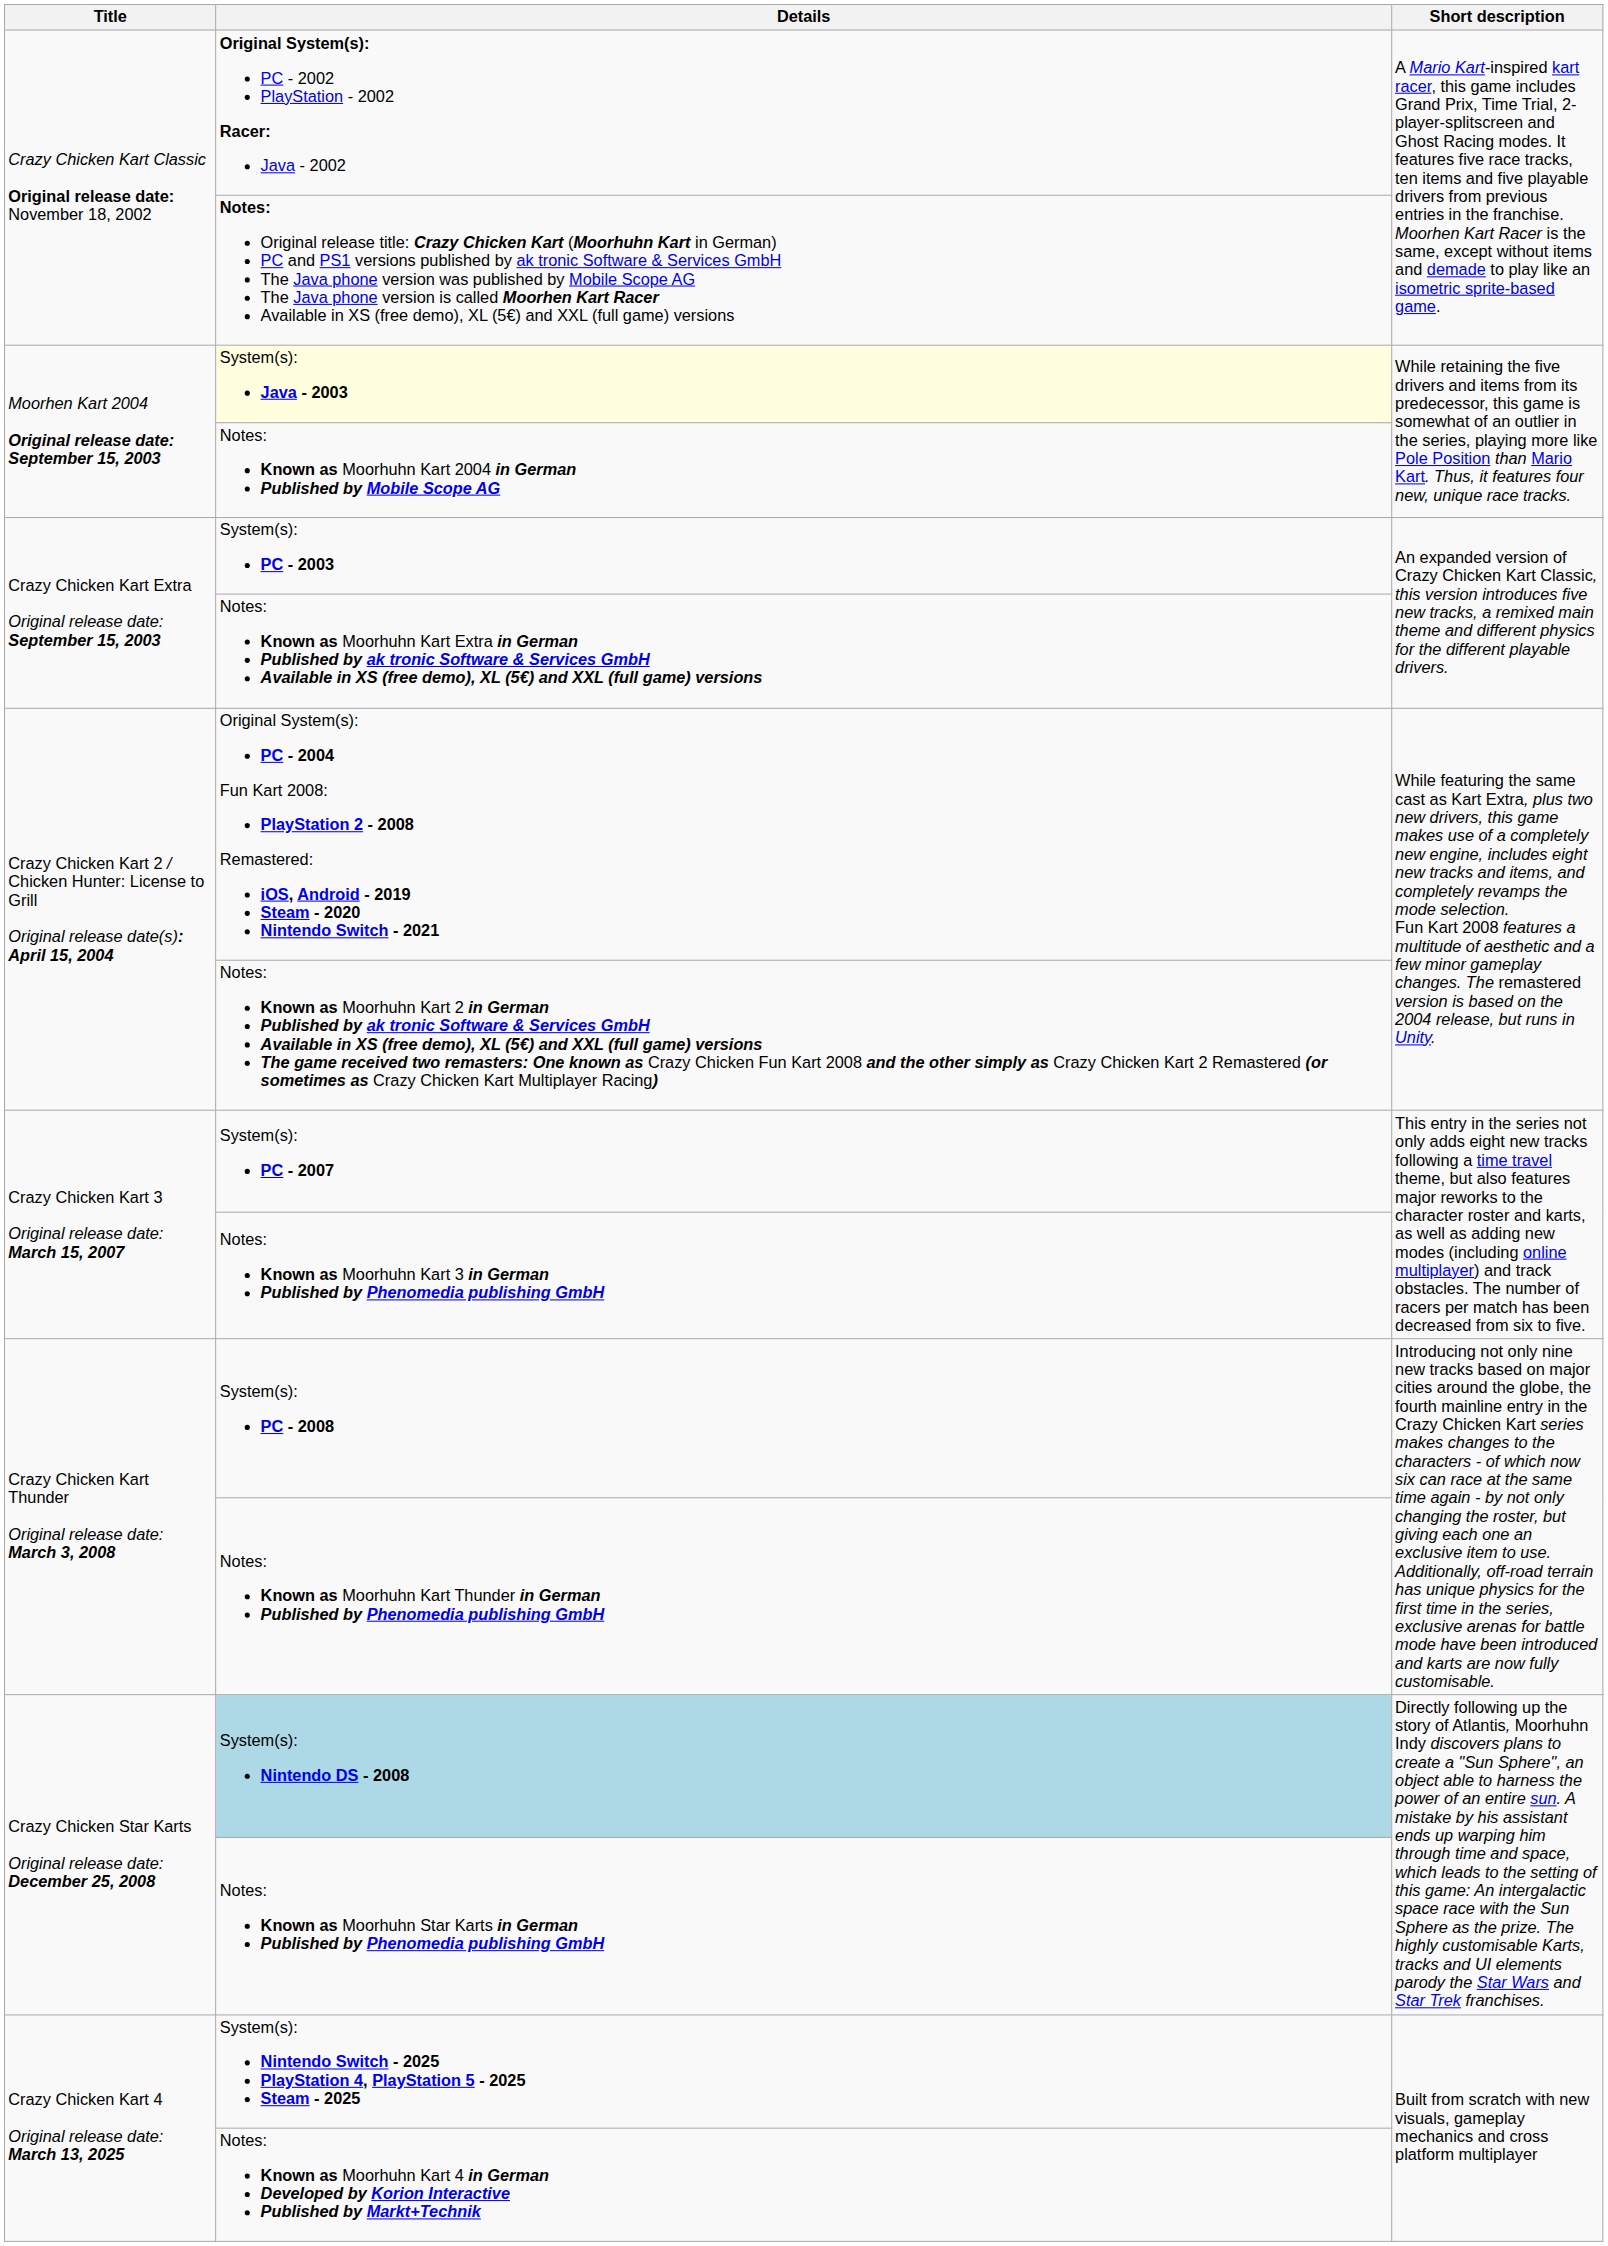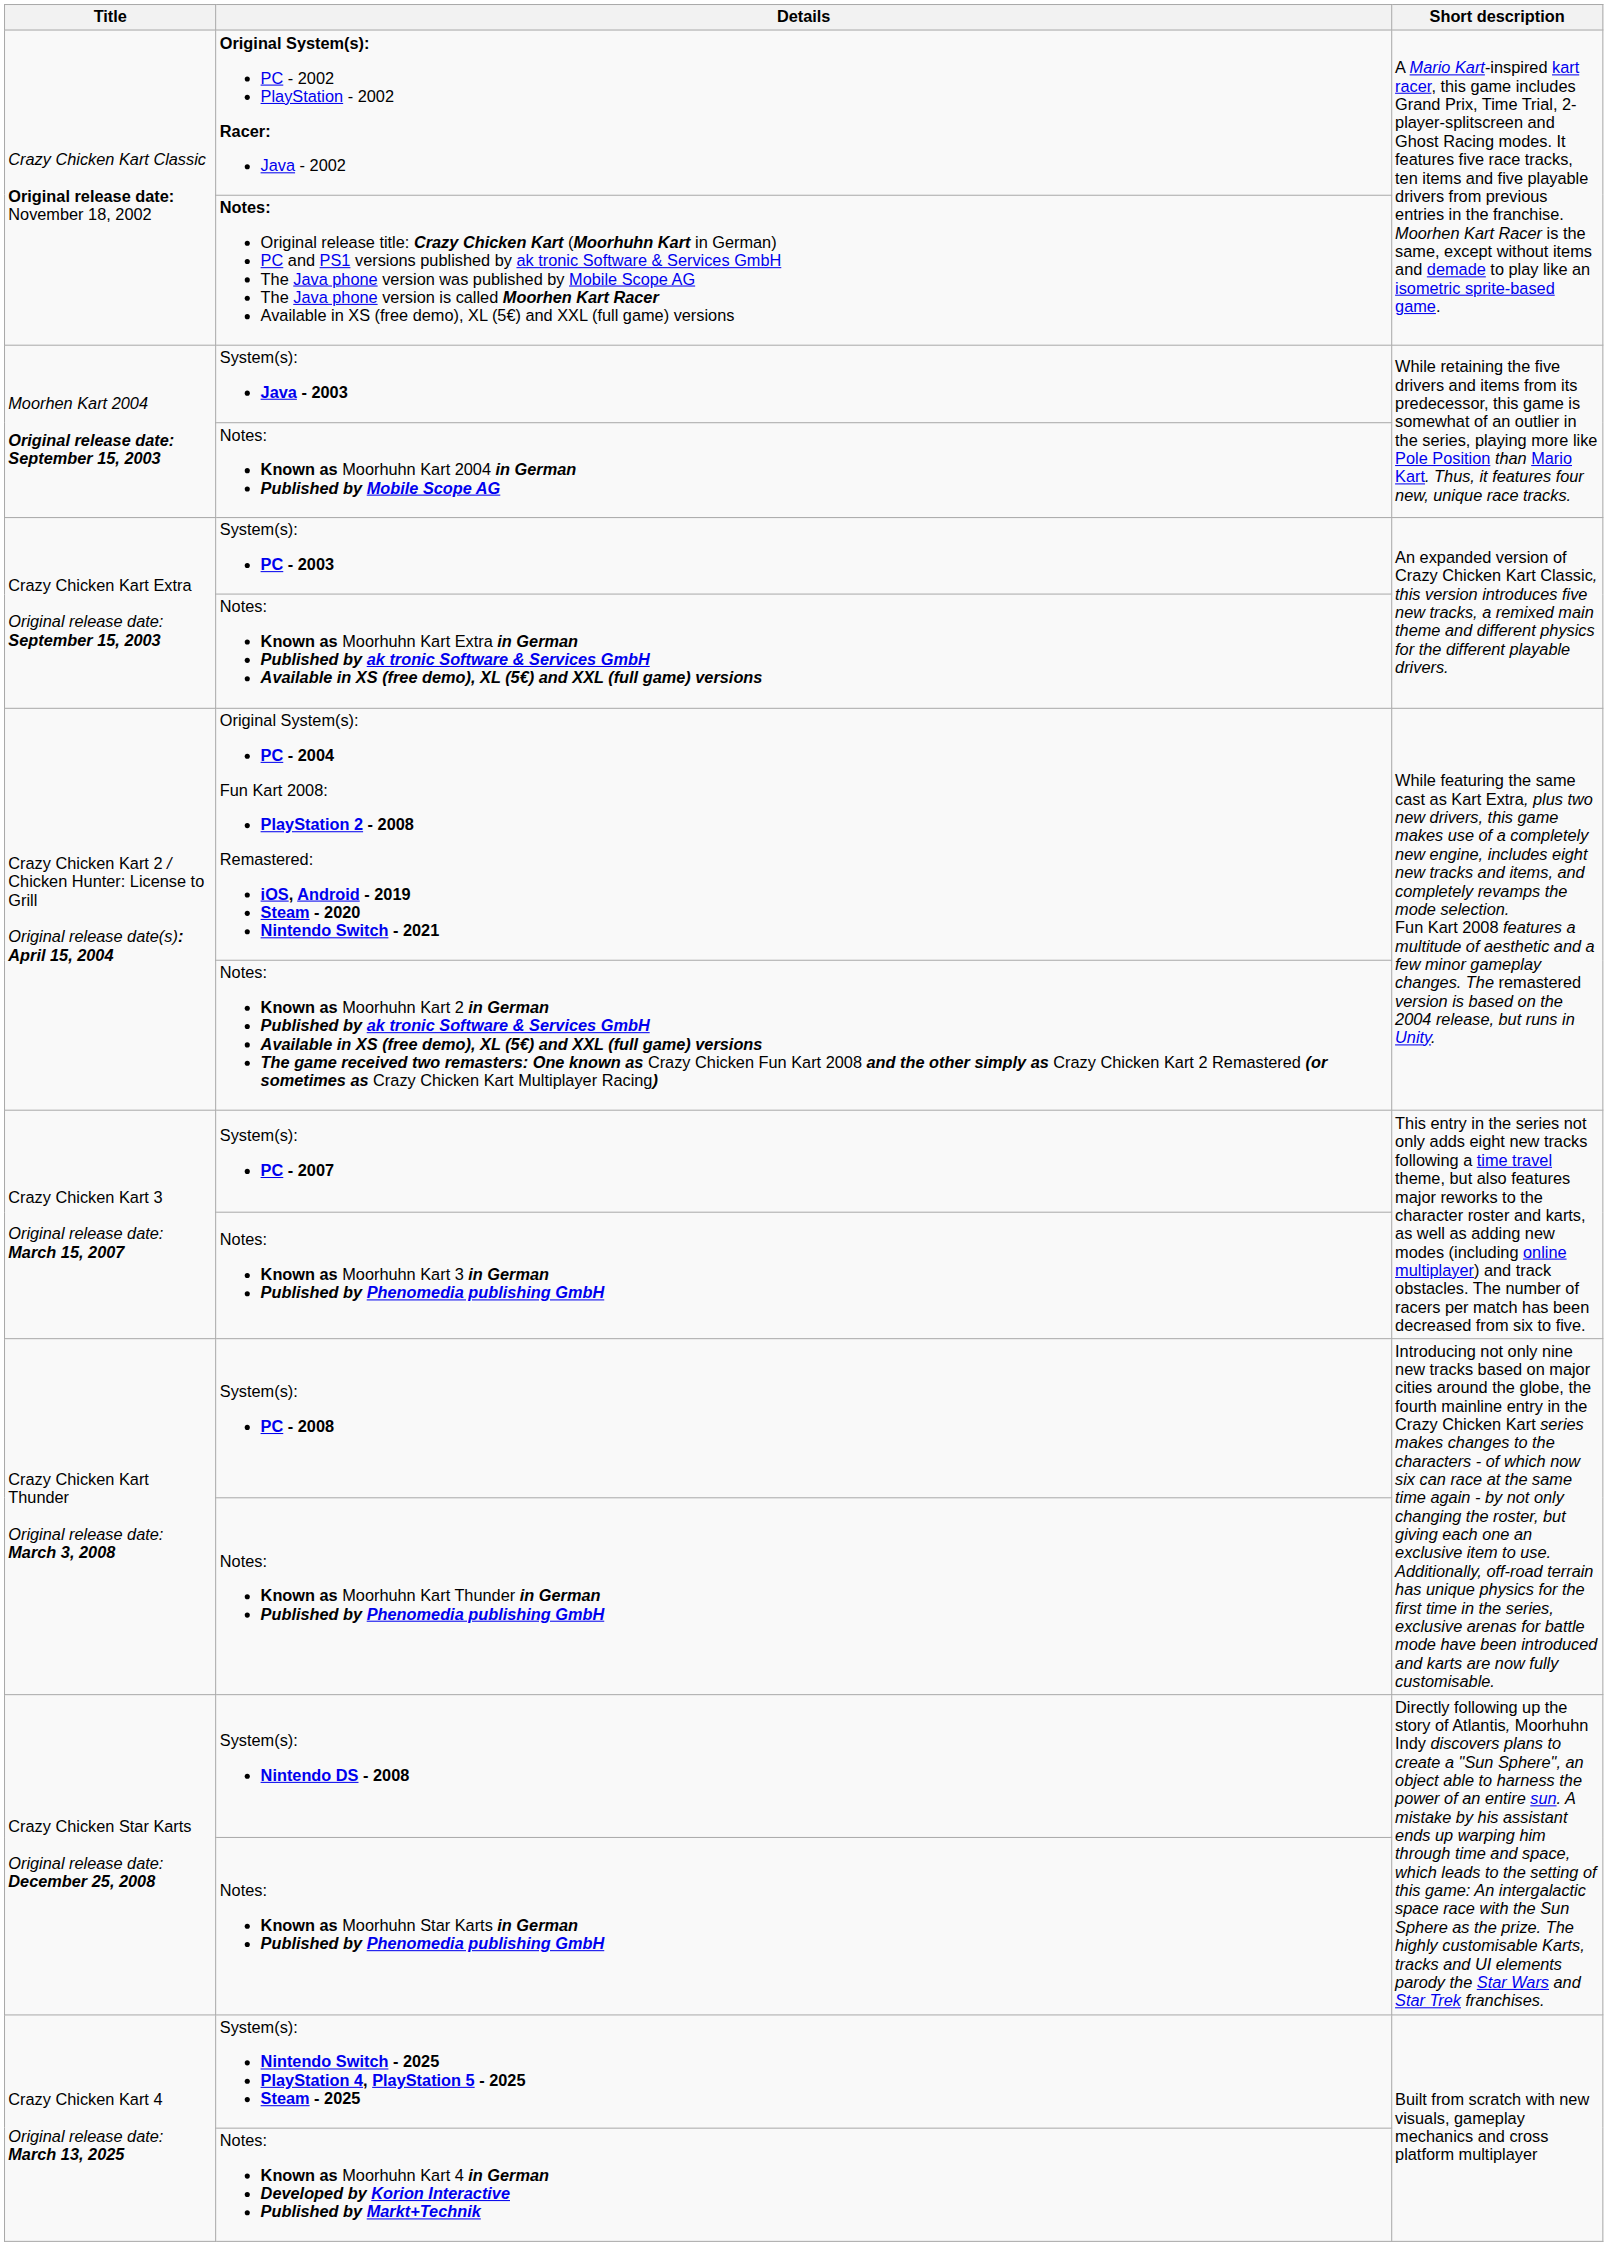(804, 376) lightyellow background -> (804, 376) no background
(804, 1758) lightblue background -> (804, 1758) no background
